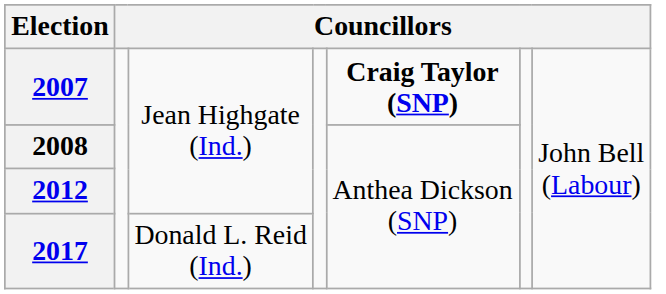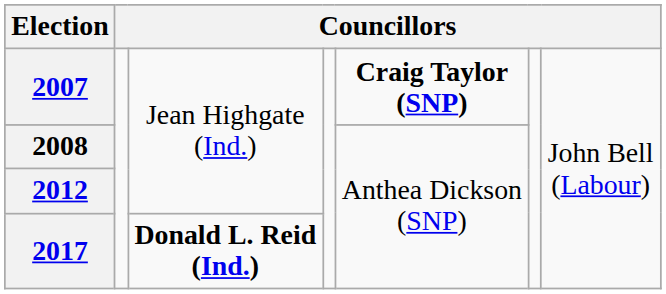(221, 250) normal -> (225, 250) bold
